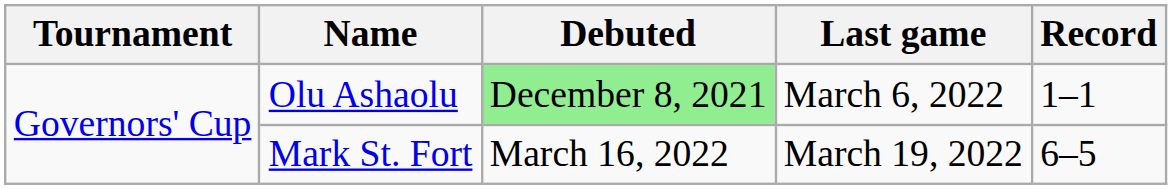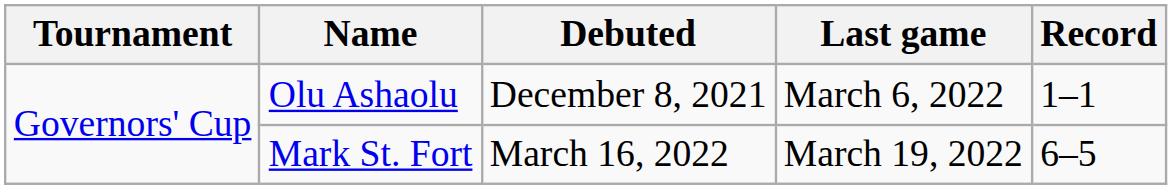(628, 93) lightgreen background -> (628, 93) no background
